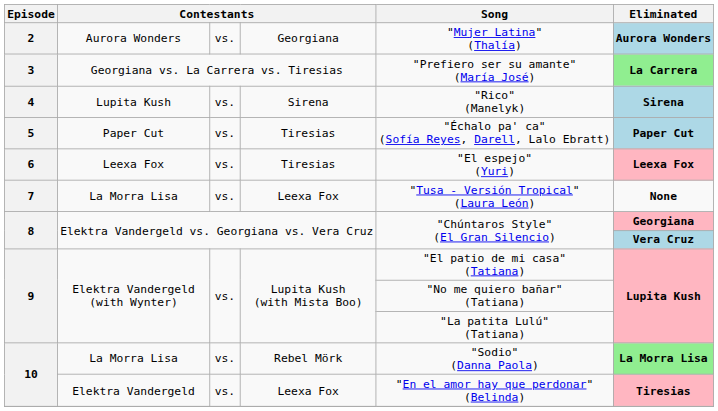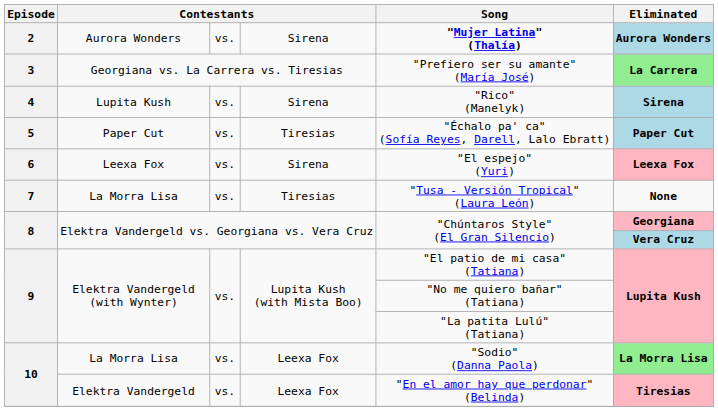(308, 39) Georgiana -> (308, 39) Sirena
(495, 39) normal -> (495, 39) bold
(308, 165) Tiresias -> (308, 165) Sirena
(308, 196) Leexa Fox -> (308, 196) Tiresias
(308, 359) Rebel Mörk -> (308, 359) Leexa Fox
